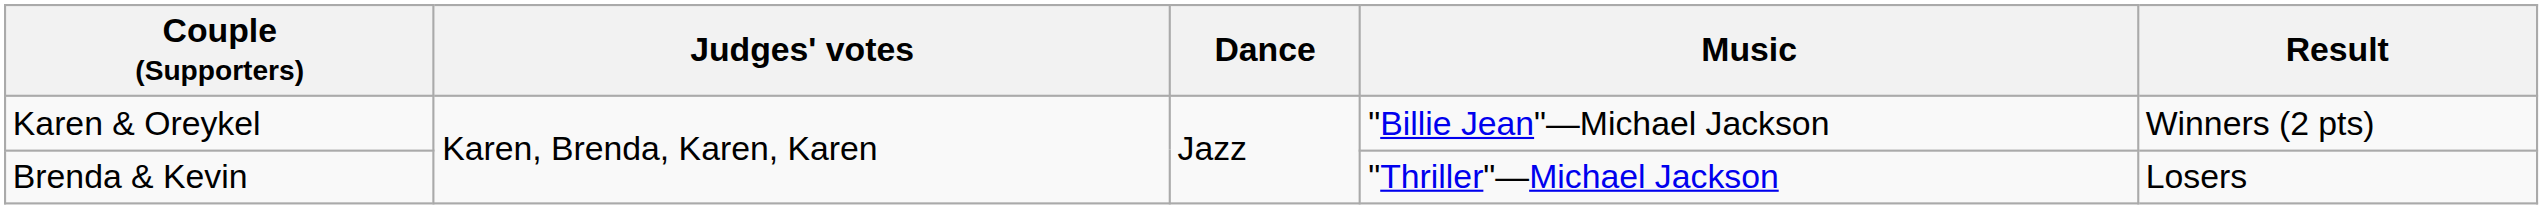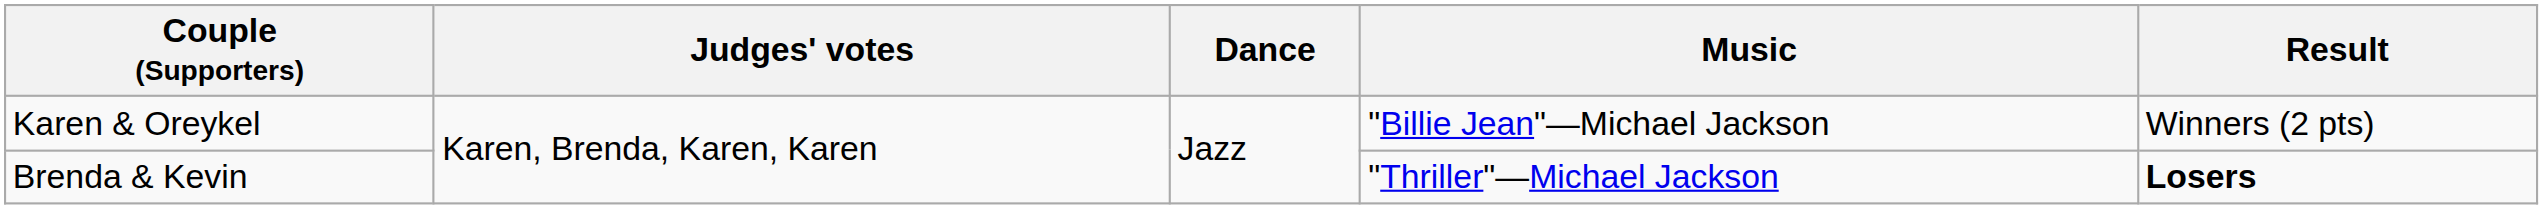(2196, 176) normal -> (2201, 176) bold
